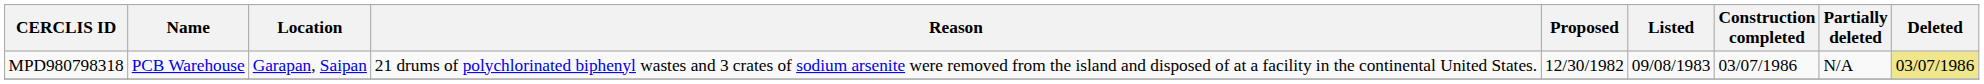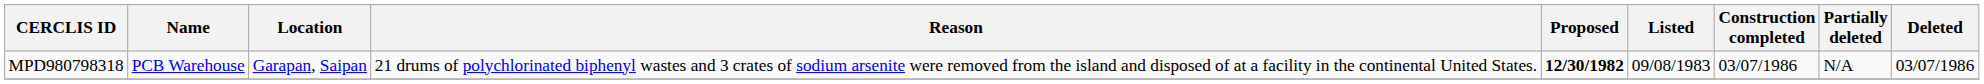(1584, 65) normal -> (1584, 65) bold
(1935, 65) khaki background -> (1935, 65) no background
